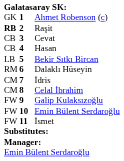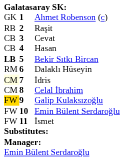(10, 28) bold -> (10, 28) normal
(10, 59) normal -> (10, 59) bold
(11, 79) no background -> (11, 79) lightyellow background
(11, 100) no background -> (11, 100) gold background
